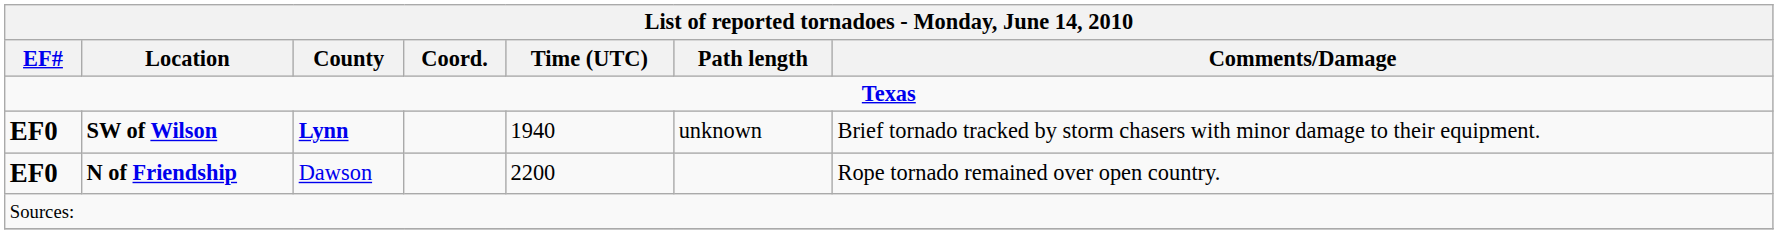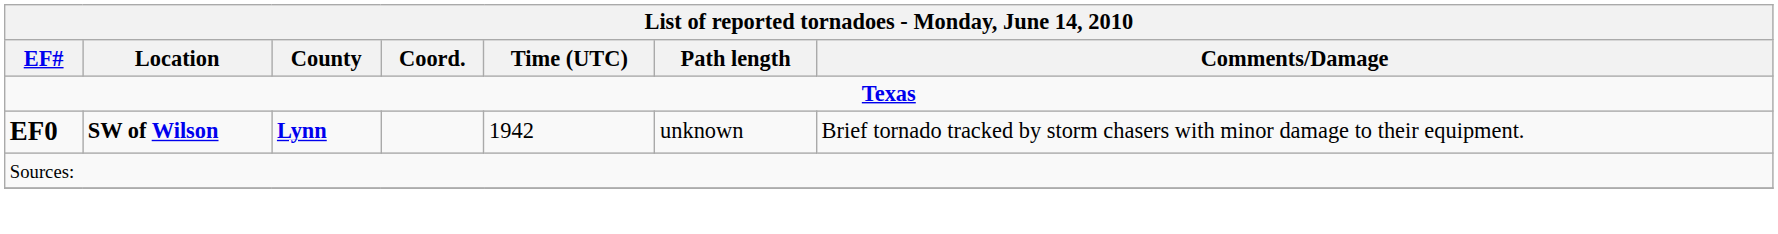(533, 131) 1940 -> (511, 131) 1942
- row: (162, 172)
